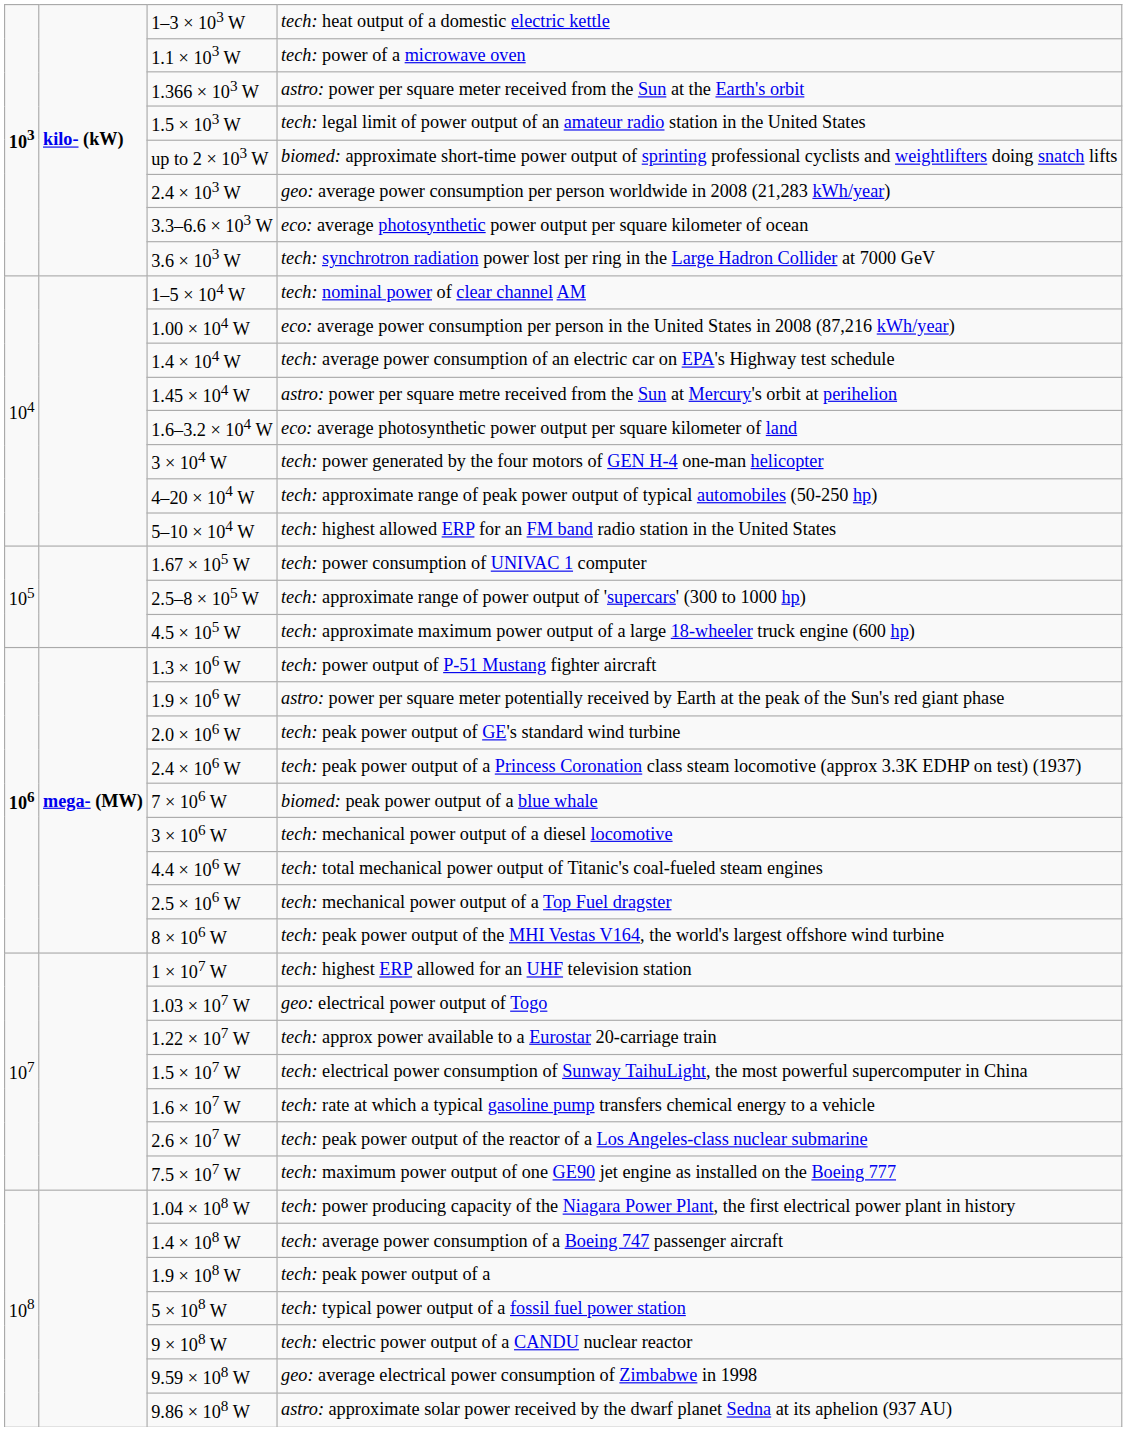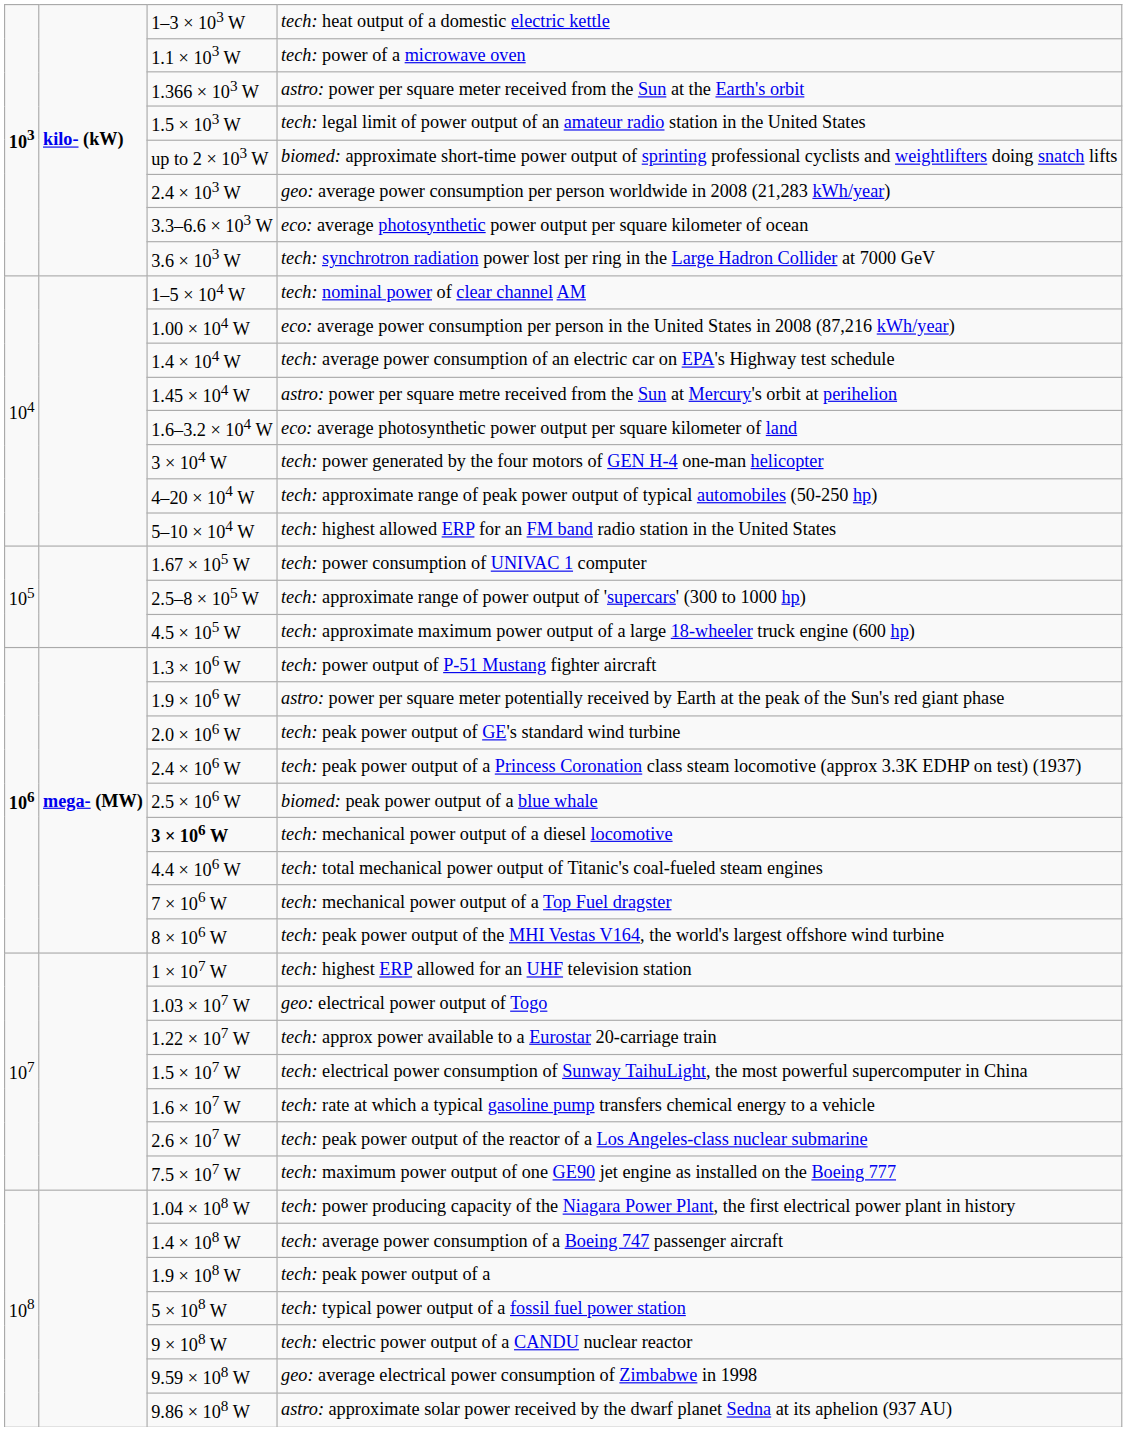(189, 800) 7 × 106 W -> (196, 800) 2.5 × 106 W
(189, 834) normal -> (190, 834) bold
(196, 901) 2.5 × 106 W -> (189, 901) 7 × 106 W
